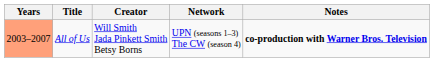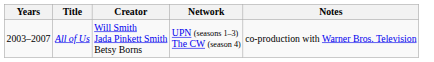(29, 38) lightsalmon background -> (29, 38) no background
(336, 38) bold -> (331, 38) normal
